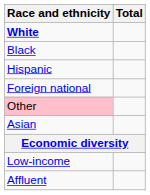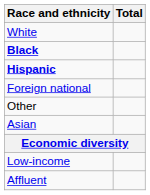(23, 32) bold -> (22, 32) normal
(21, 50) normal -> (23, 50) bold
(29, 69) normal -> (31, 69) bold
(22, 106) pink background -> (22, 106) no background
